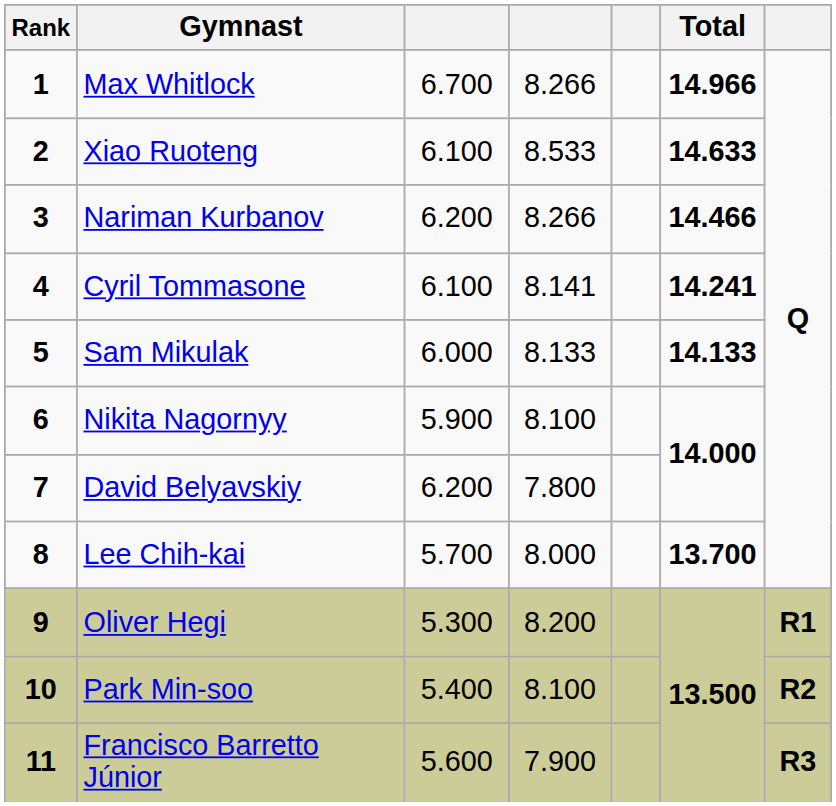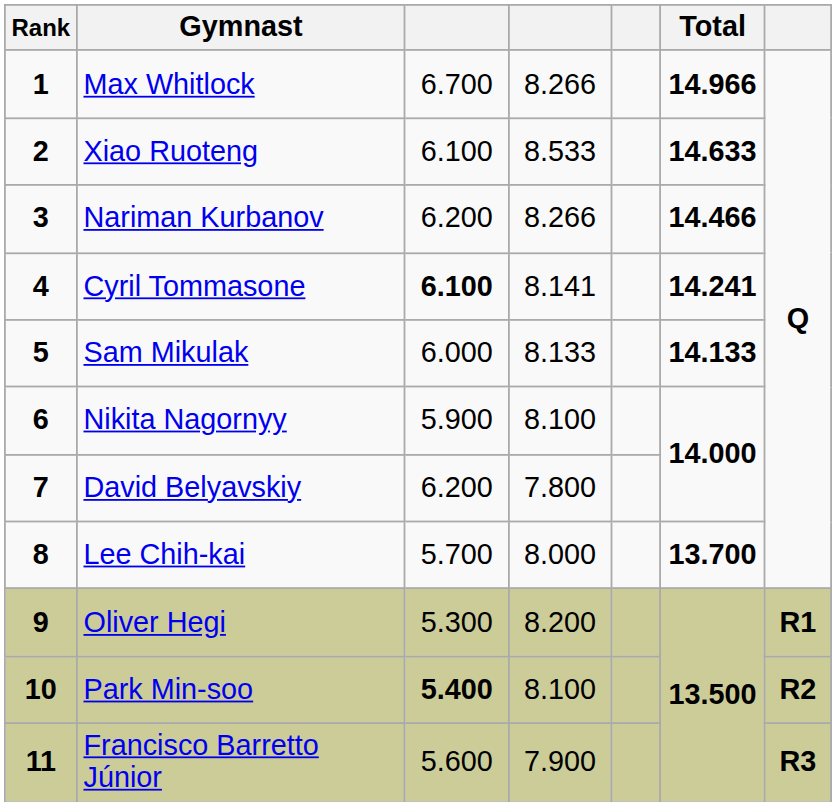(457, 285) normal -> (457, 285) bold
(457, 689) normal -> (457, 689) bold
